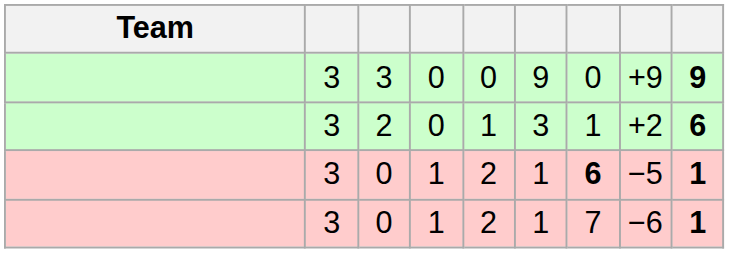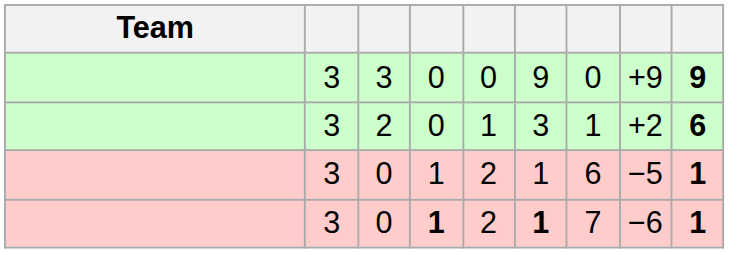(593, 174) bold -> (593, 174) normal
(436, 222) normal -> (436, 222) bold
(541, 222) normal -> (541, 222) bold
